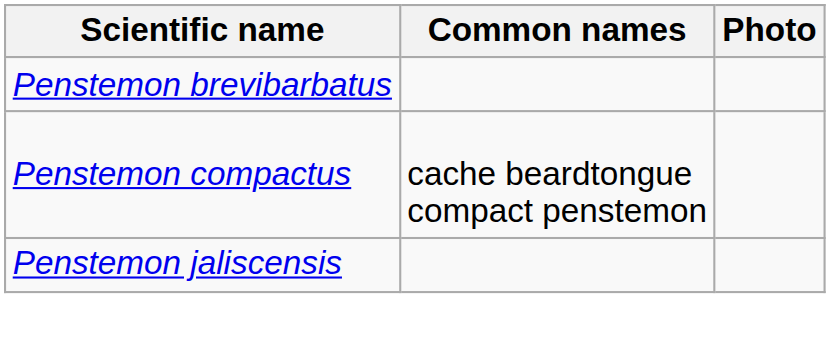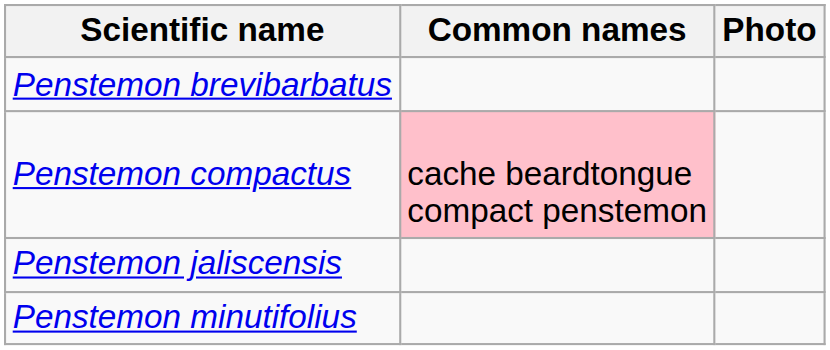(557, 192) no background -> (557, 192) pink background
+ row: (185, 316)
